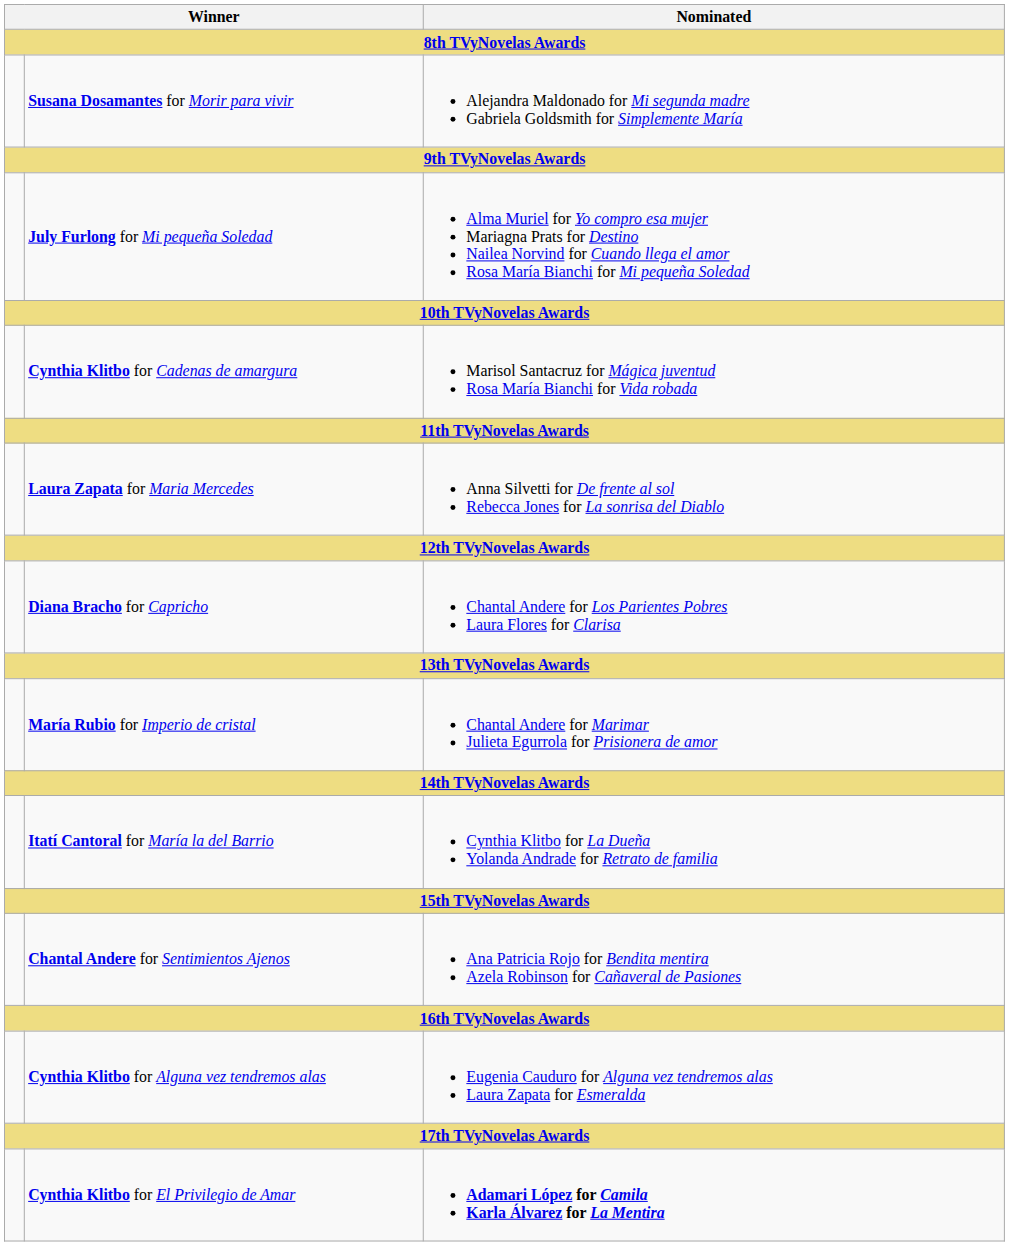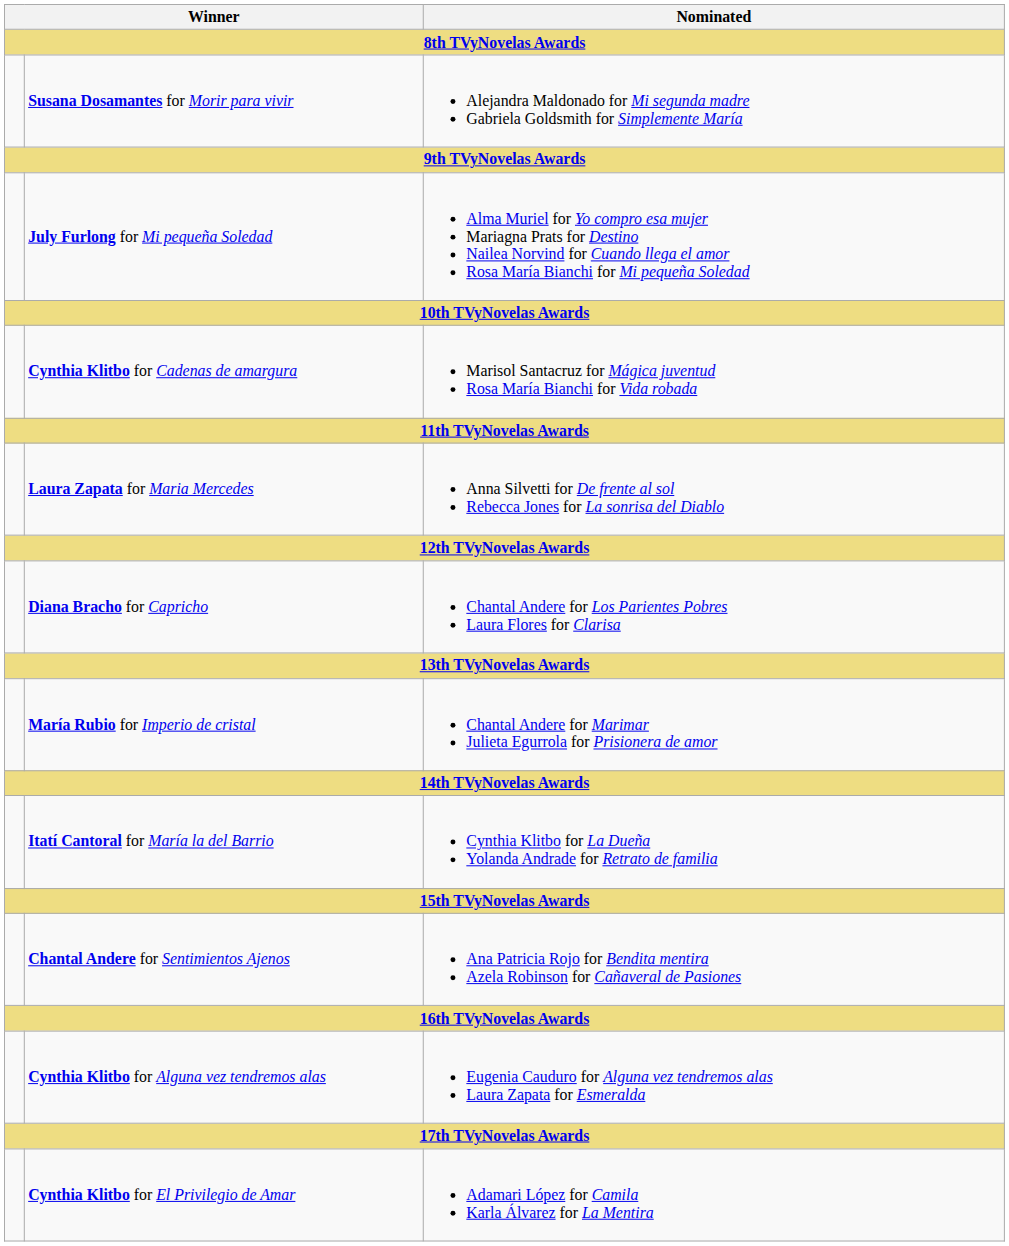(714, 1204) bold -> (714, 1204) normal
